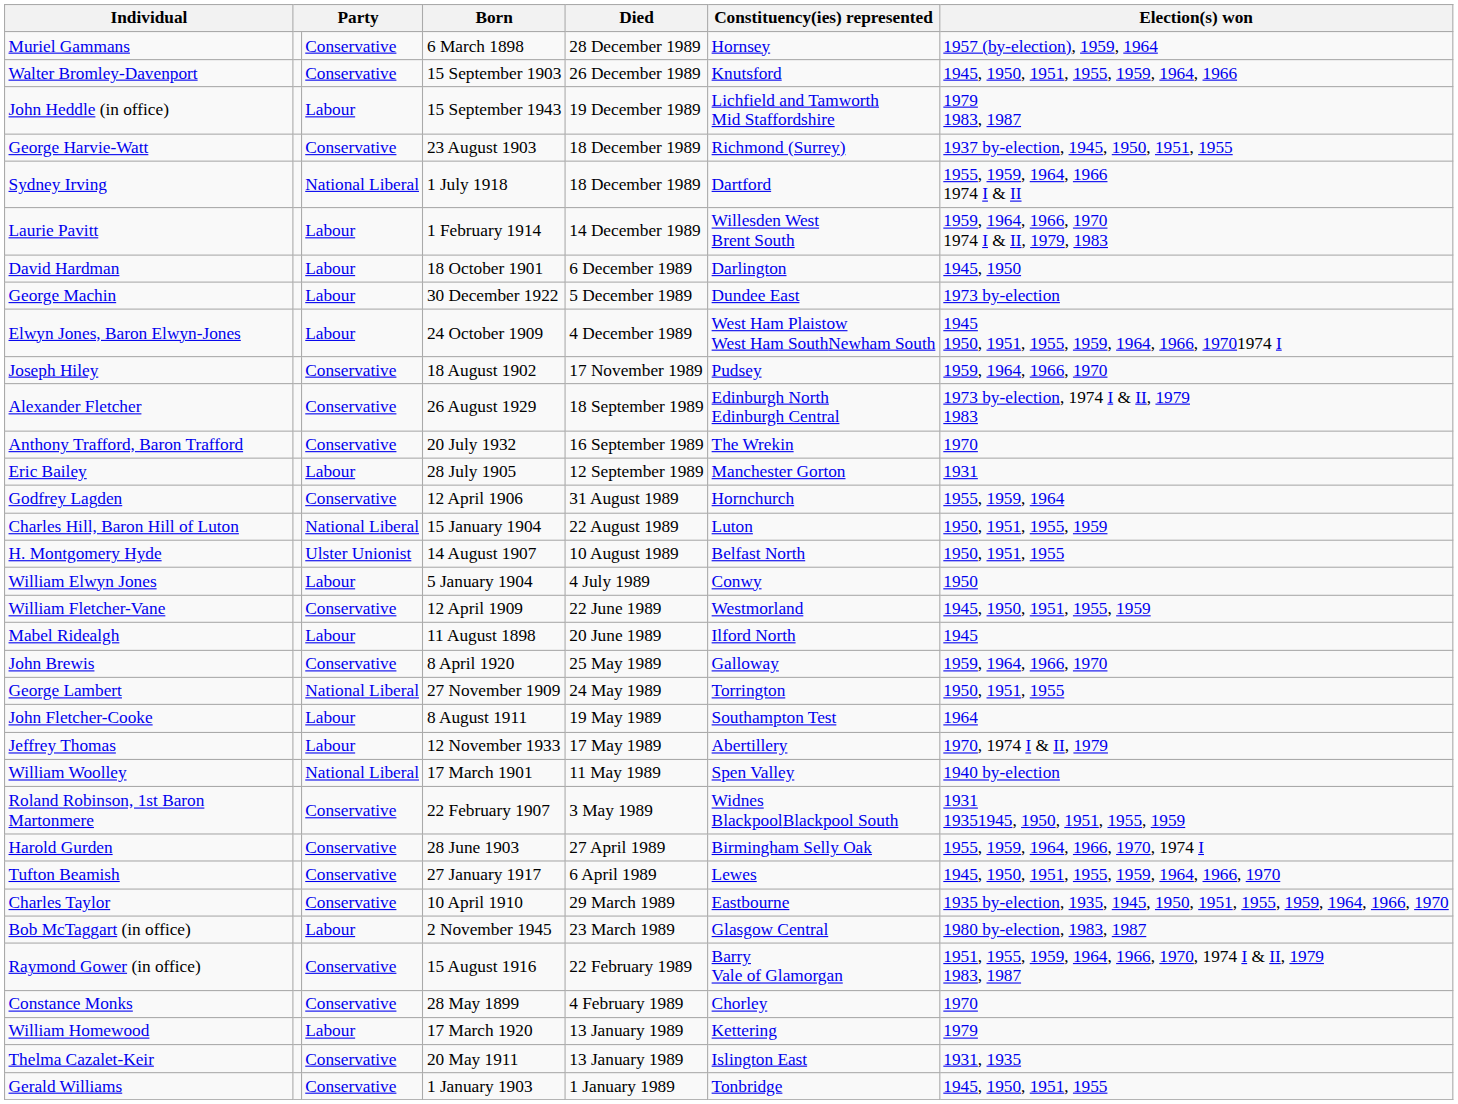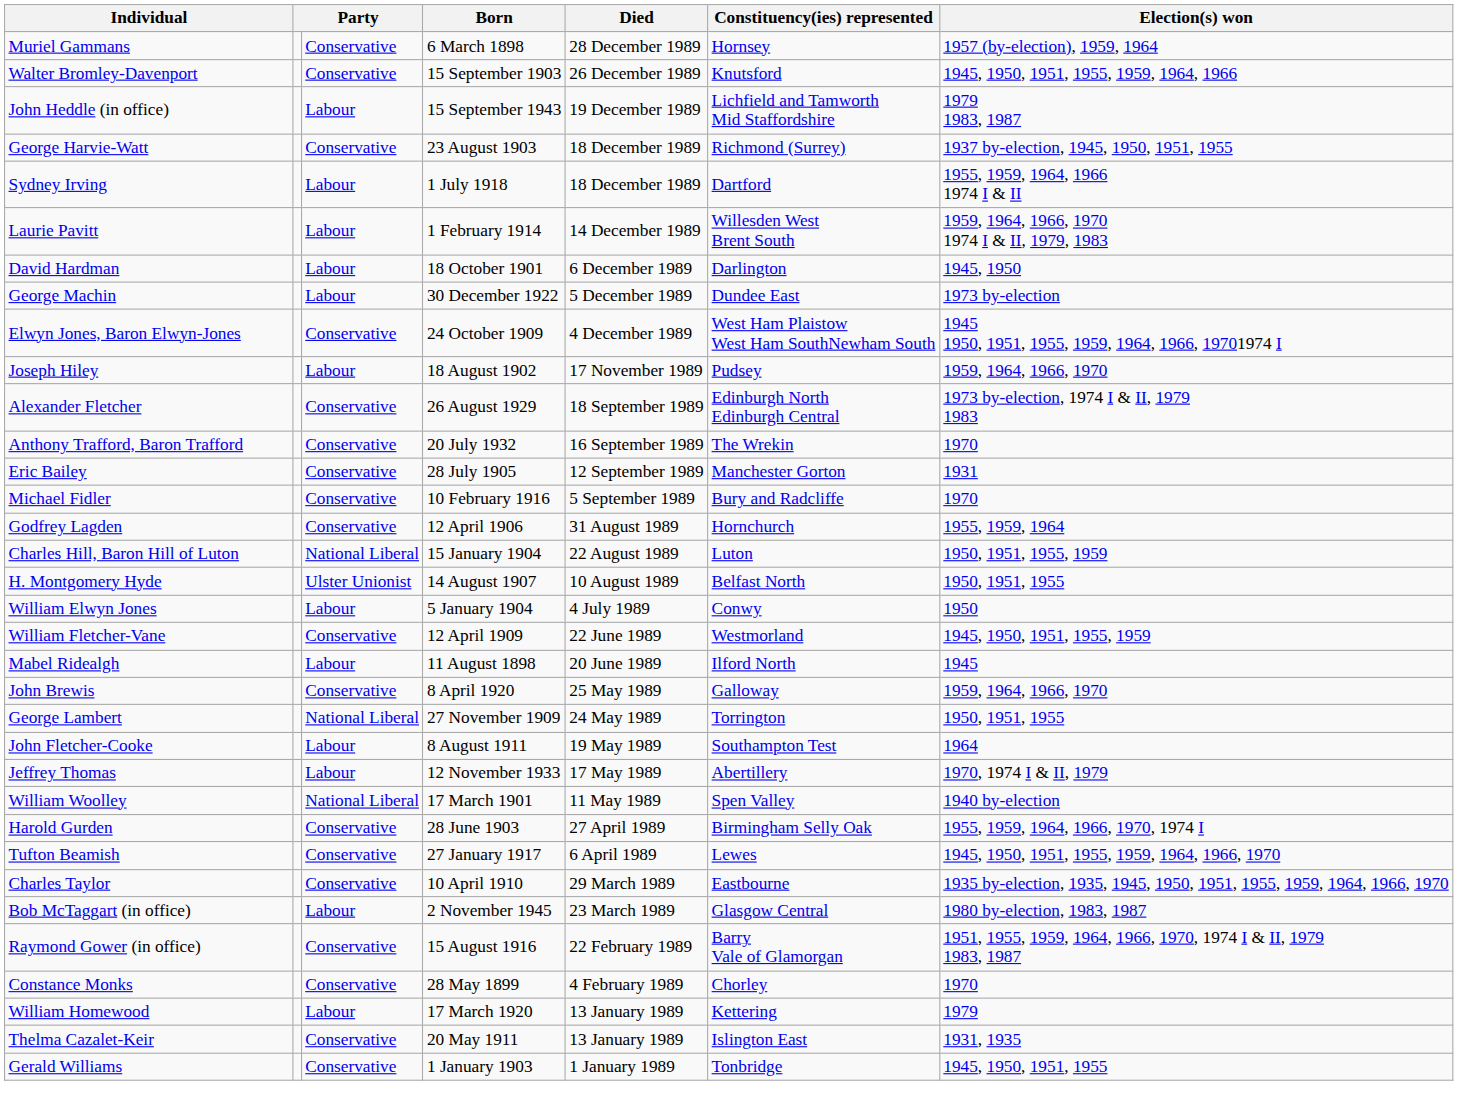(362, 184) National Liberal -> (330, 184) Labour
(330, 332) Labour -> (351, 332) Conservative
(351, 370) Conservative -> (330, 370) Labour
(330, 471) Labour -> (351, 471) Conservative
+ row: (60, 499)
- row: (106, 810)
